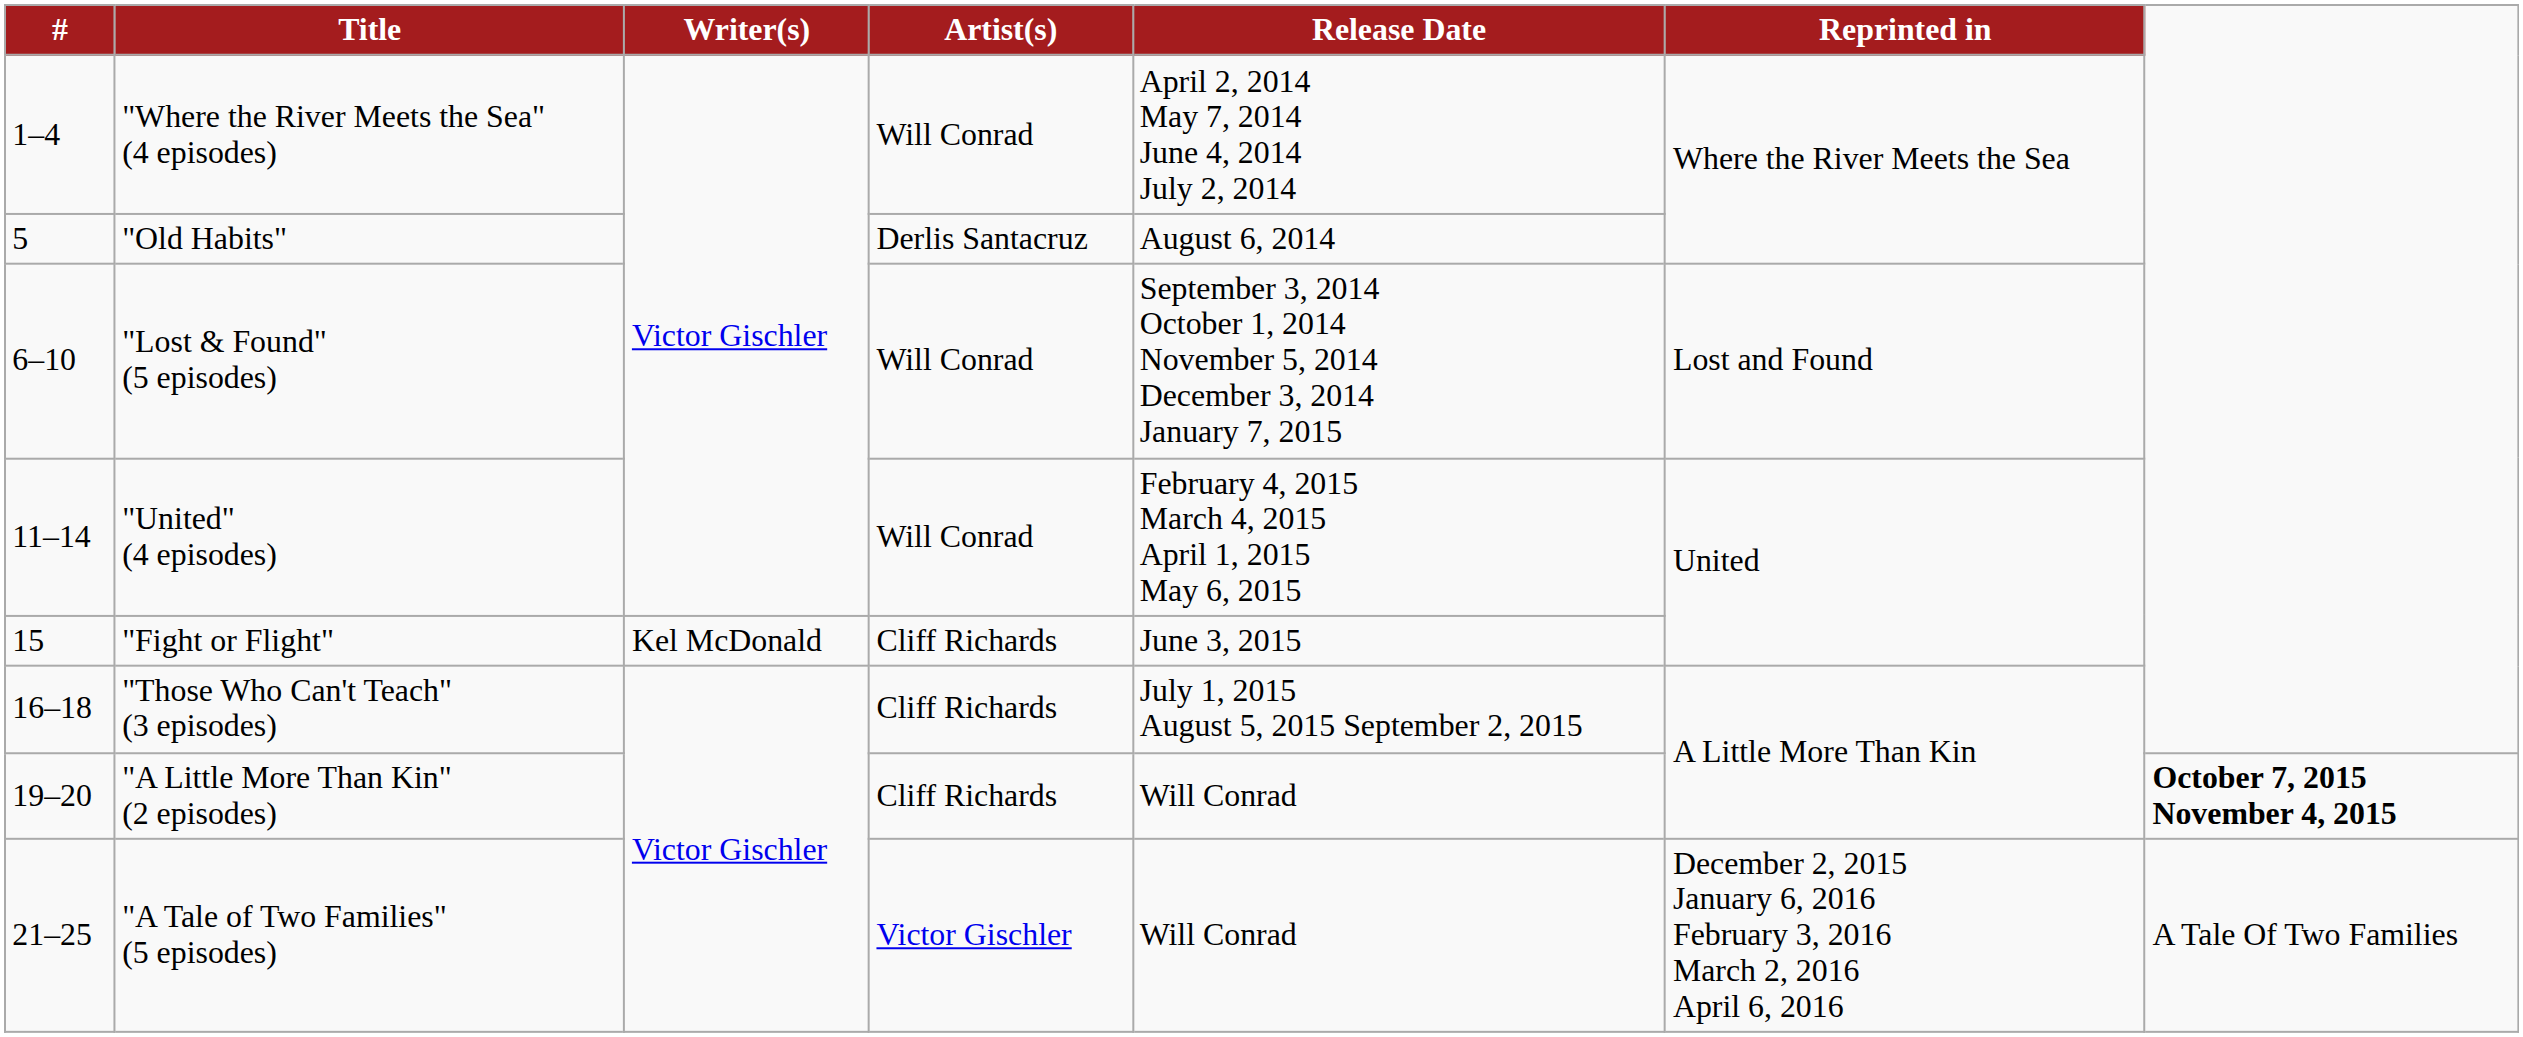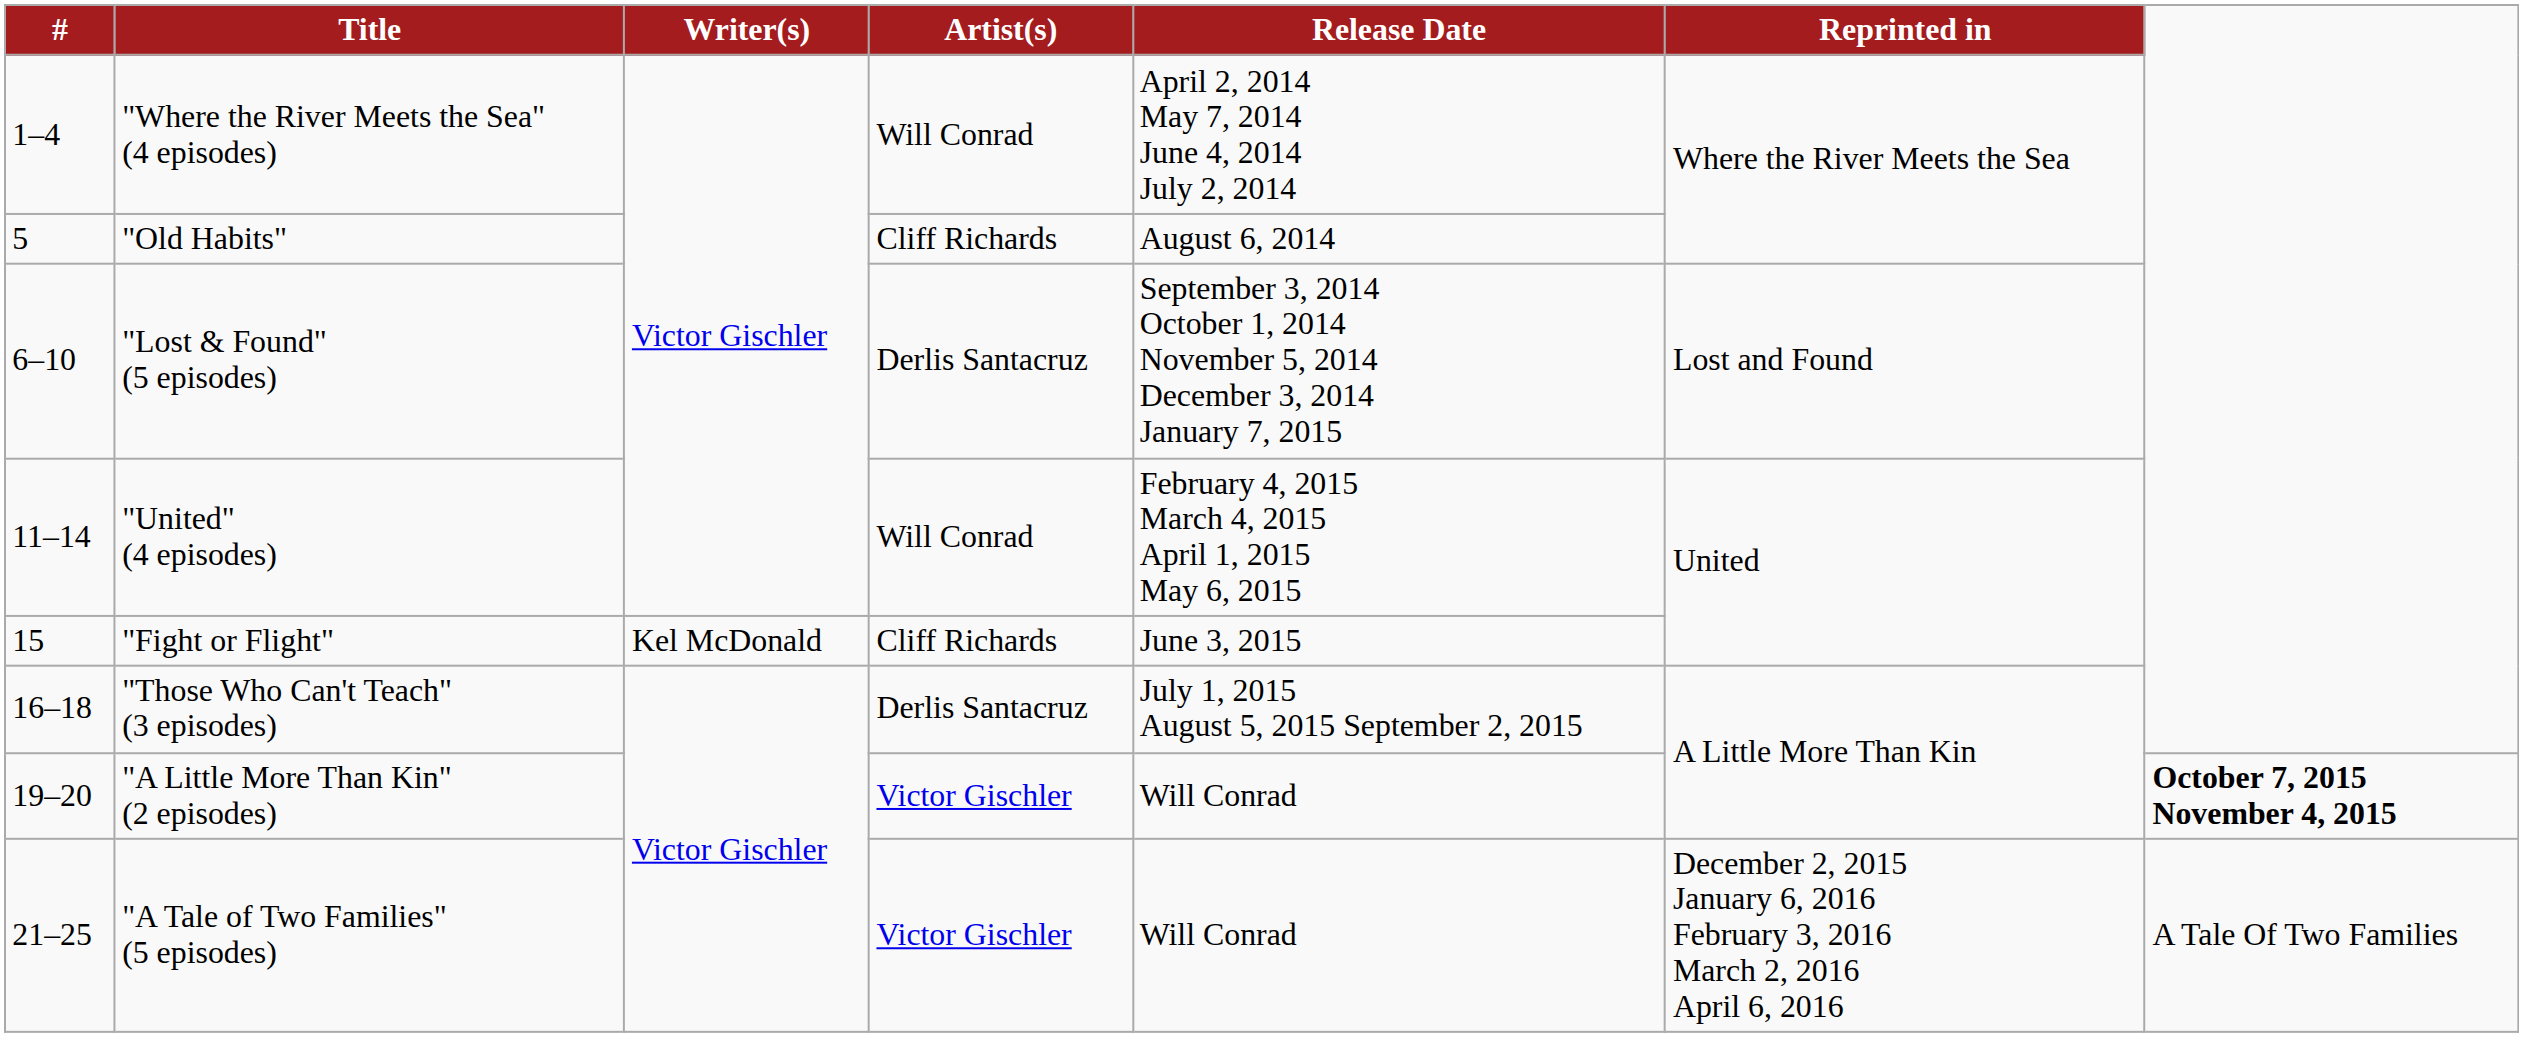(982, 238) Derlis Santacruz -> (967, 238) Cliff Richards
(955, 360) Will Conrad -> (982, 360) Derlis Santacruz
(967, 708) Cliff Richards -> (982, 708) Derlis Santacruz
(967, 795) Cliff Richards -> (974, 795) Victor Gischler
